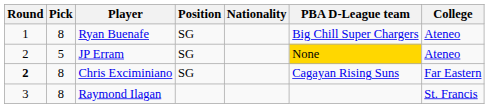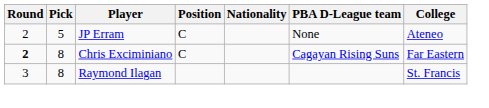- row: (114, 34)
(186, 53) SG -> (182, 34) C
(306, 53) gold background -> (306, 34) no background
(186, 73) SG -> (182, 53) C
